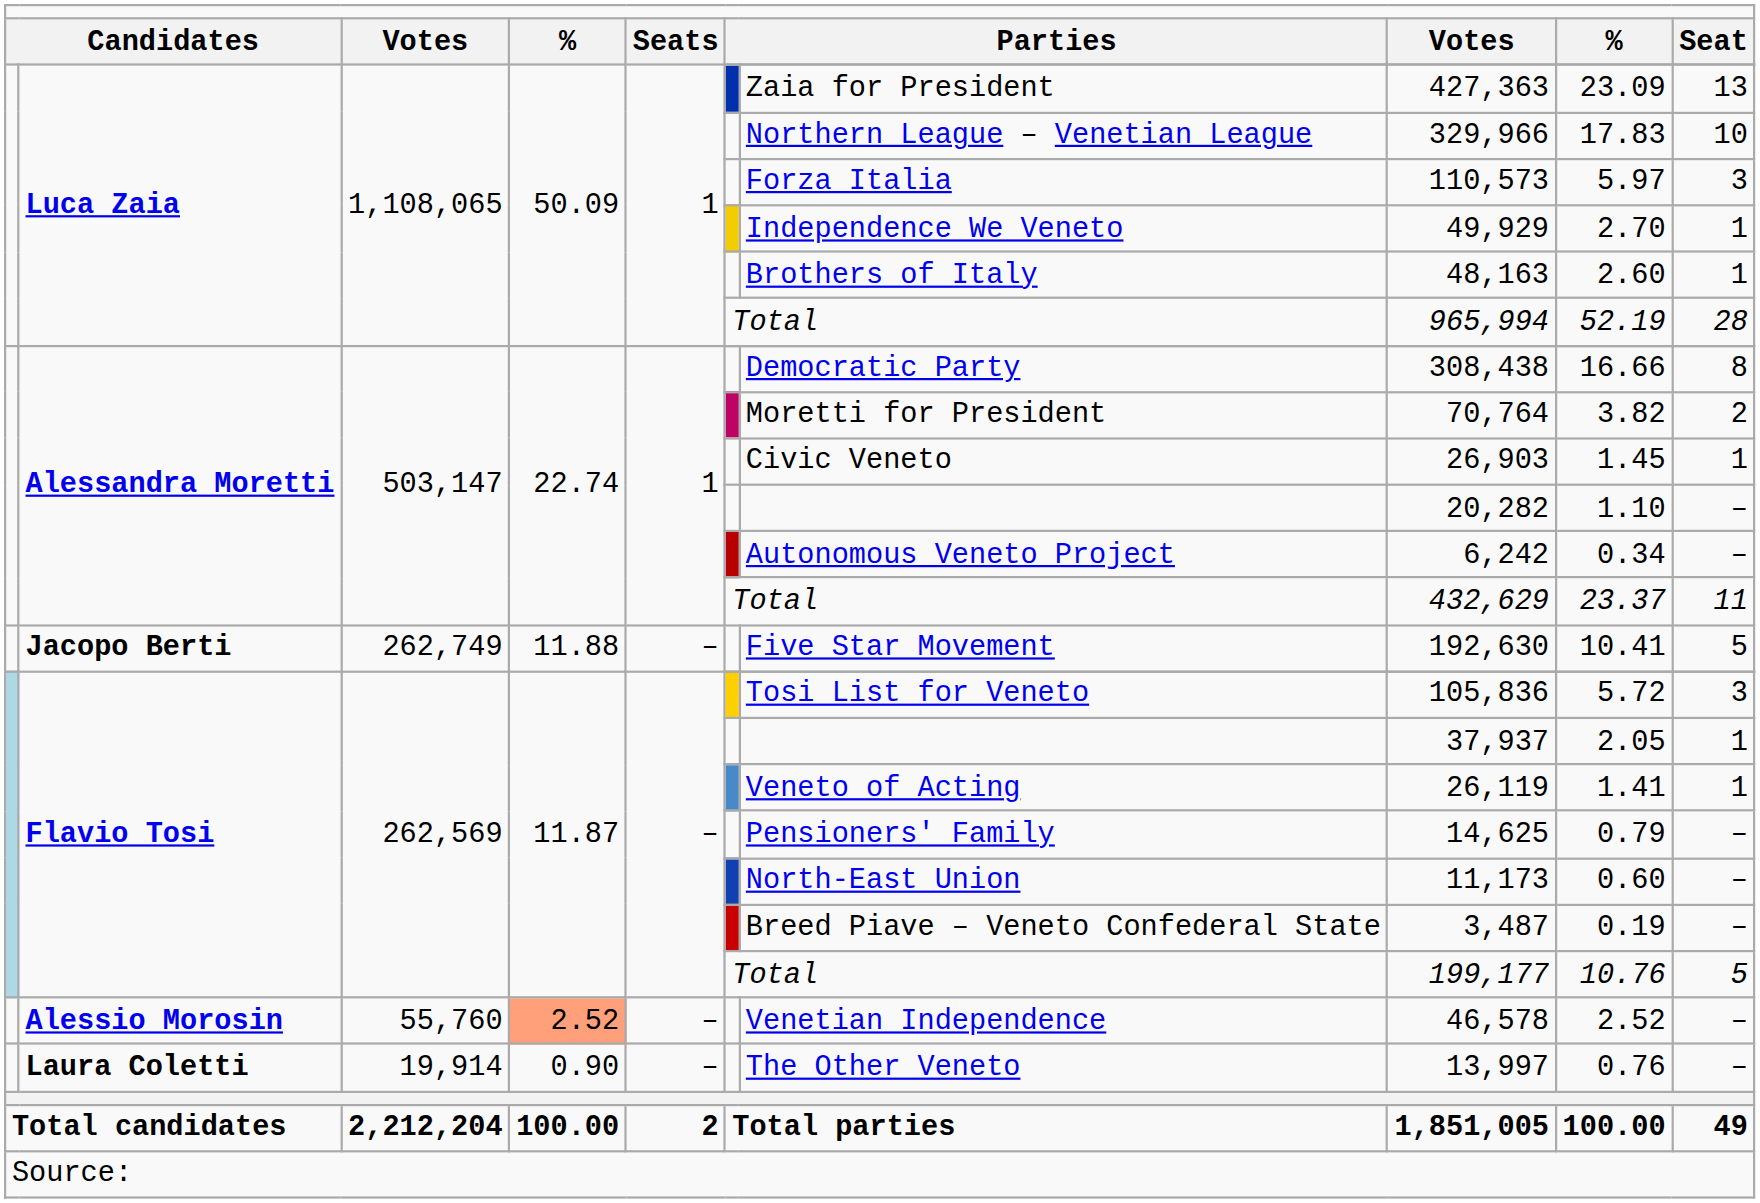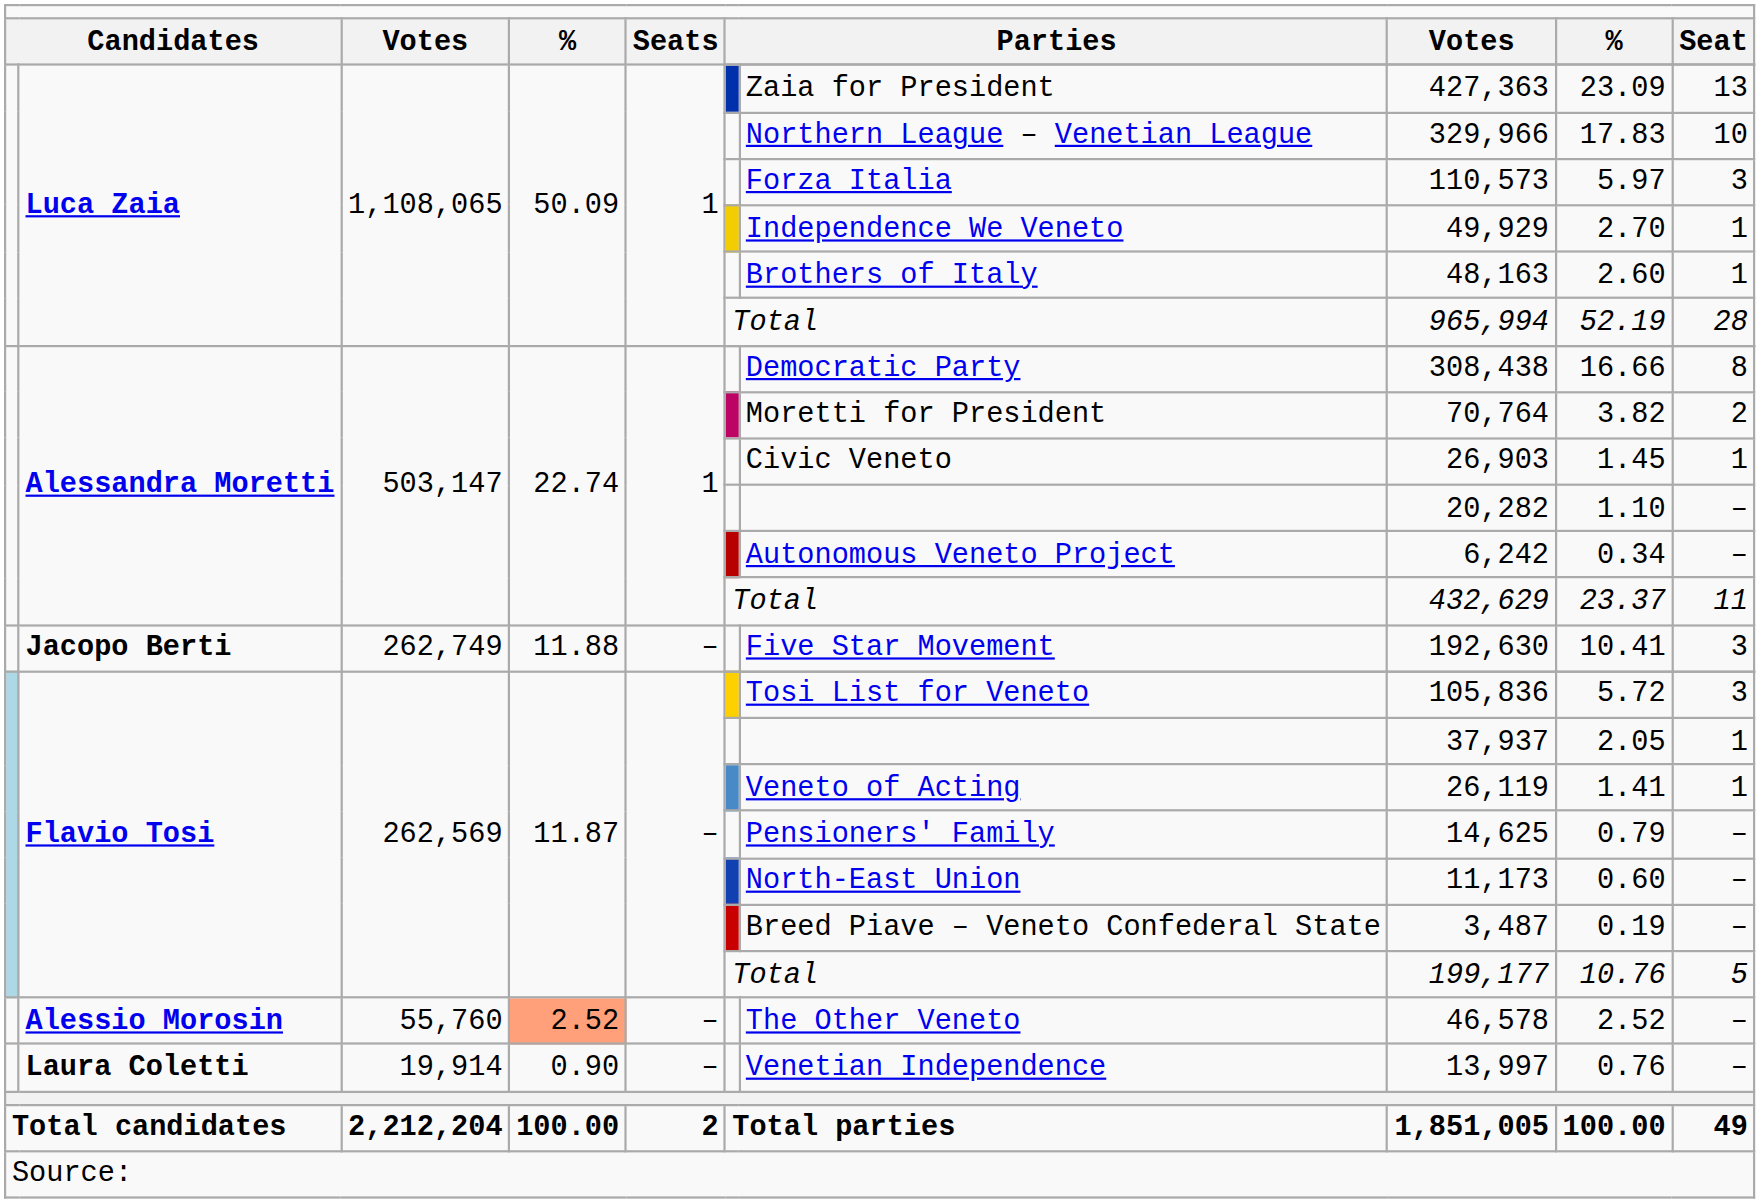(1739, 648) 5 -> (1739, 648) 3
(926, 1021) Venetian Independence -> (883, 1021) The Other Veneto
(883, 1067) The Other Veneto -> (926, 1067) Venetian Independence
